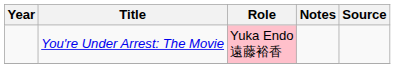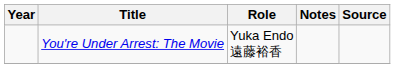(262, 43) pink background -> (262, 43) no background
